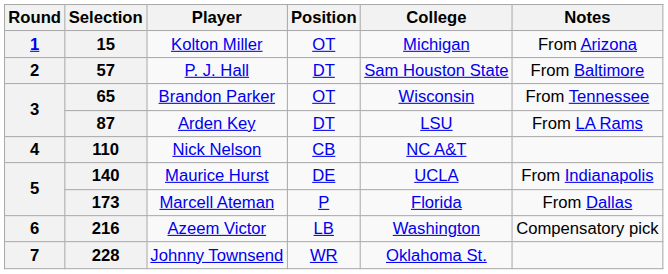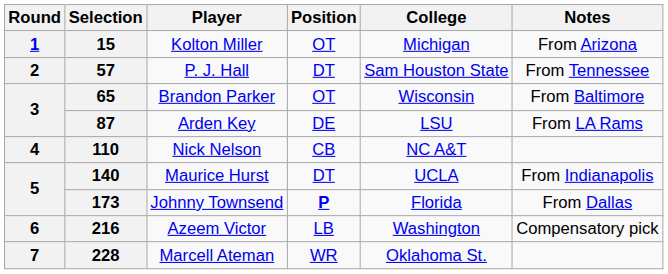(587, 70) From Baltimore -> (587, 70) From Tennessee
(587, 96) From Tennessee -> (587, 96) From Baltimore
(324, 123) DT -> (324, 123) DE
(324, 176) DE -> (324, 176) DT
(217, 202) Marcell Ateman -> (217, 202) Johnny Townsend
(324, 202) normal -> (324, 202) bold
(217, 255) Johnny Townsend -> (217, 255) Marcell Ateman
